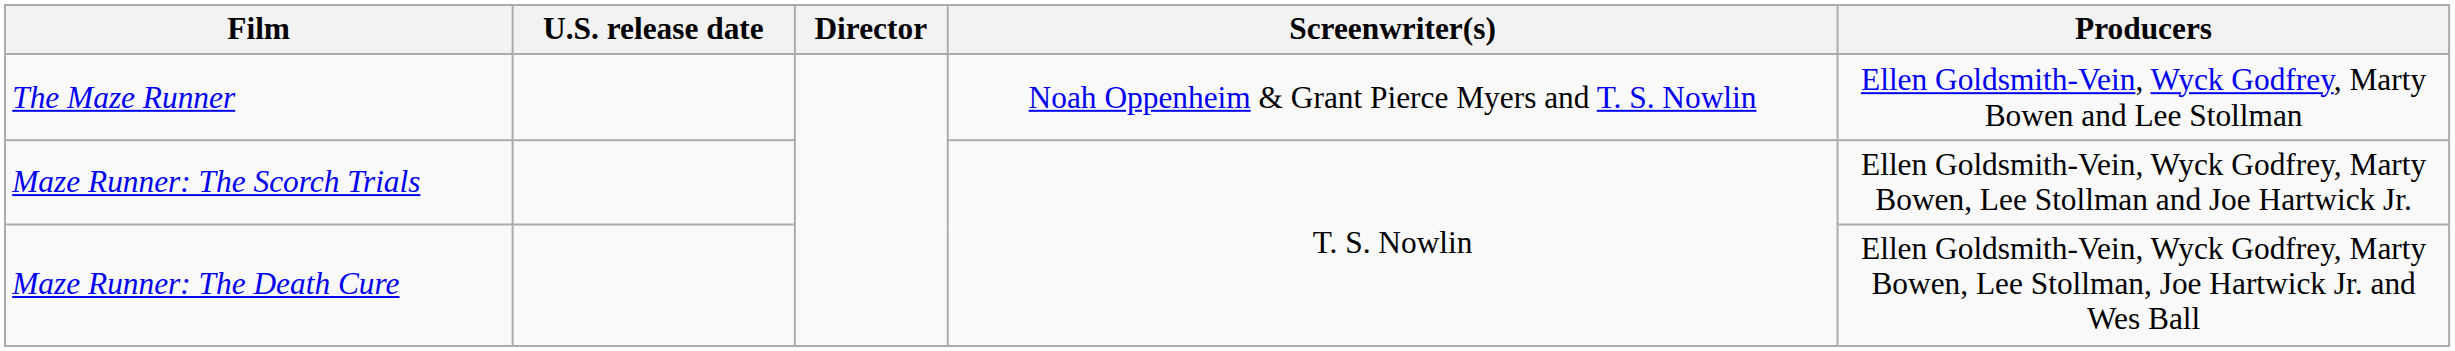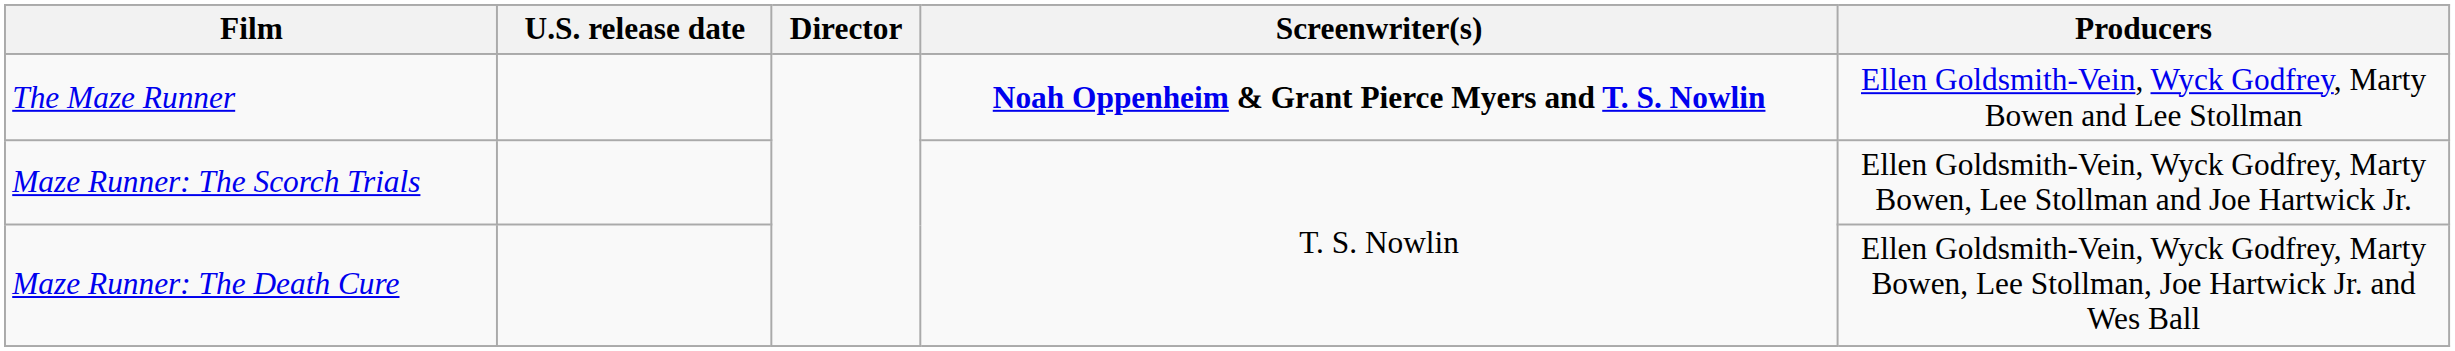(1393, 96) normal -> (1379, 96) bold
